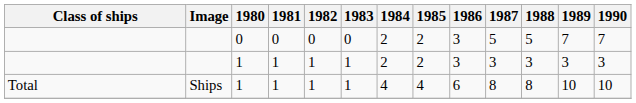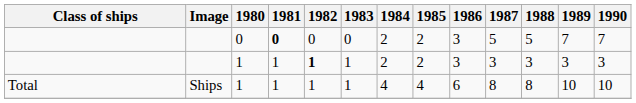(275, 39) normal -> (275, 39) bold
(312, 62) normal -> (312, 62) bold
